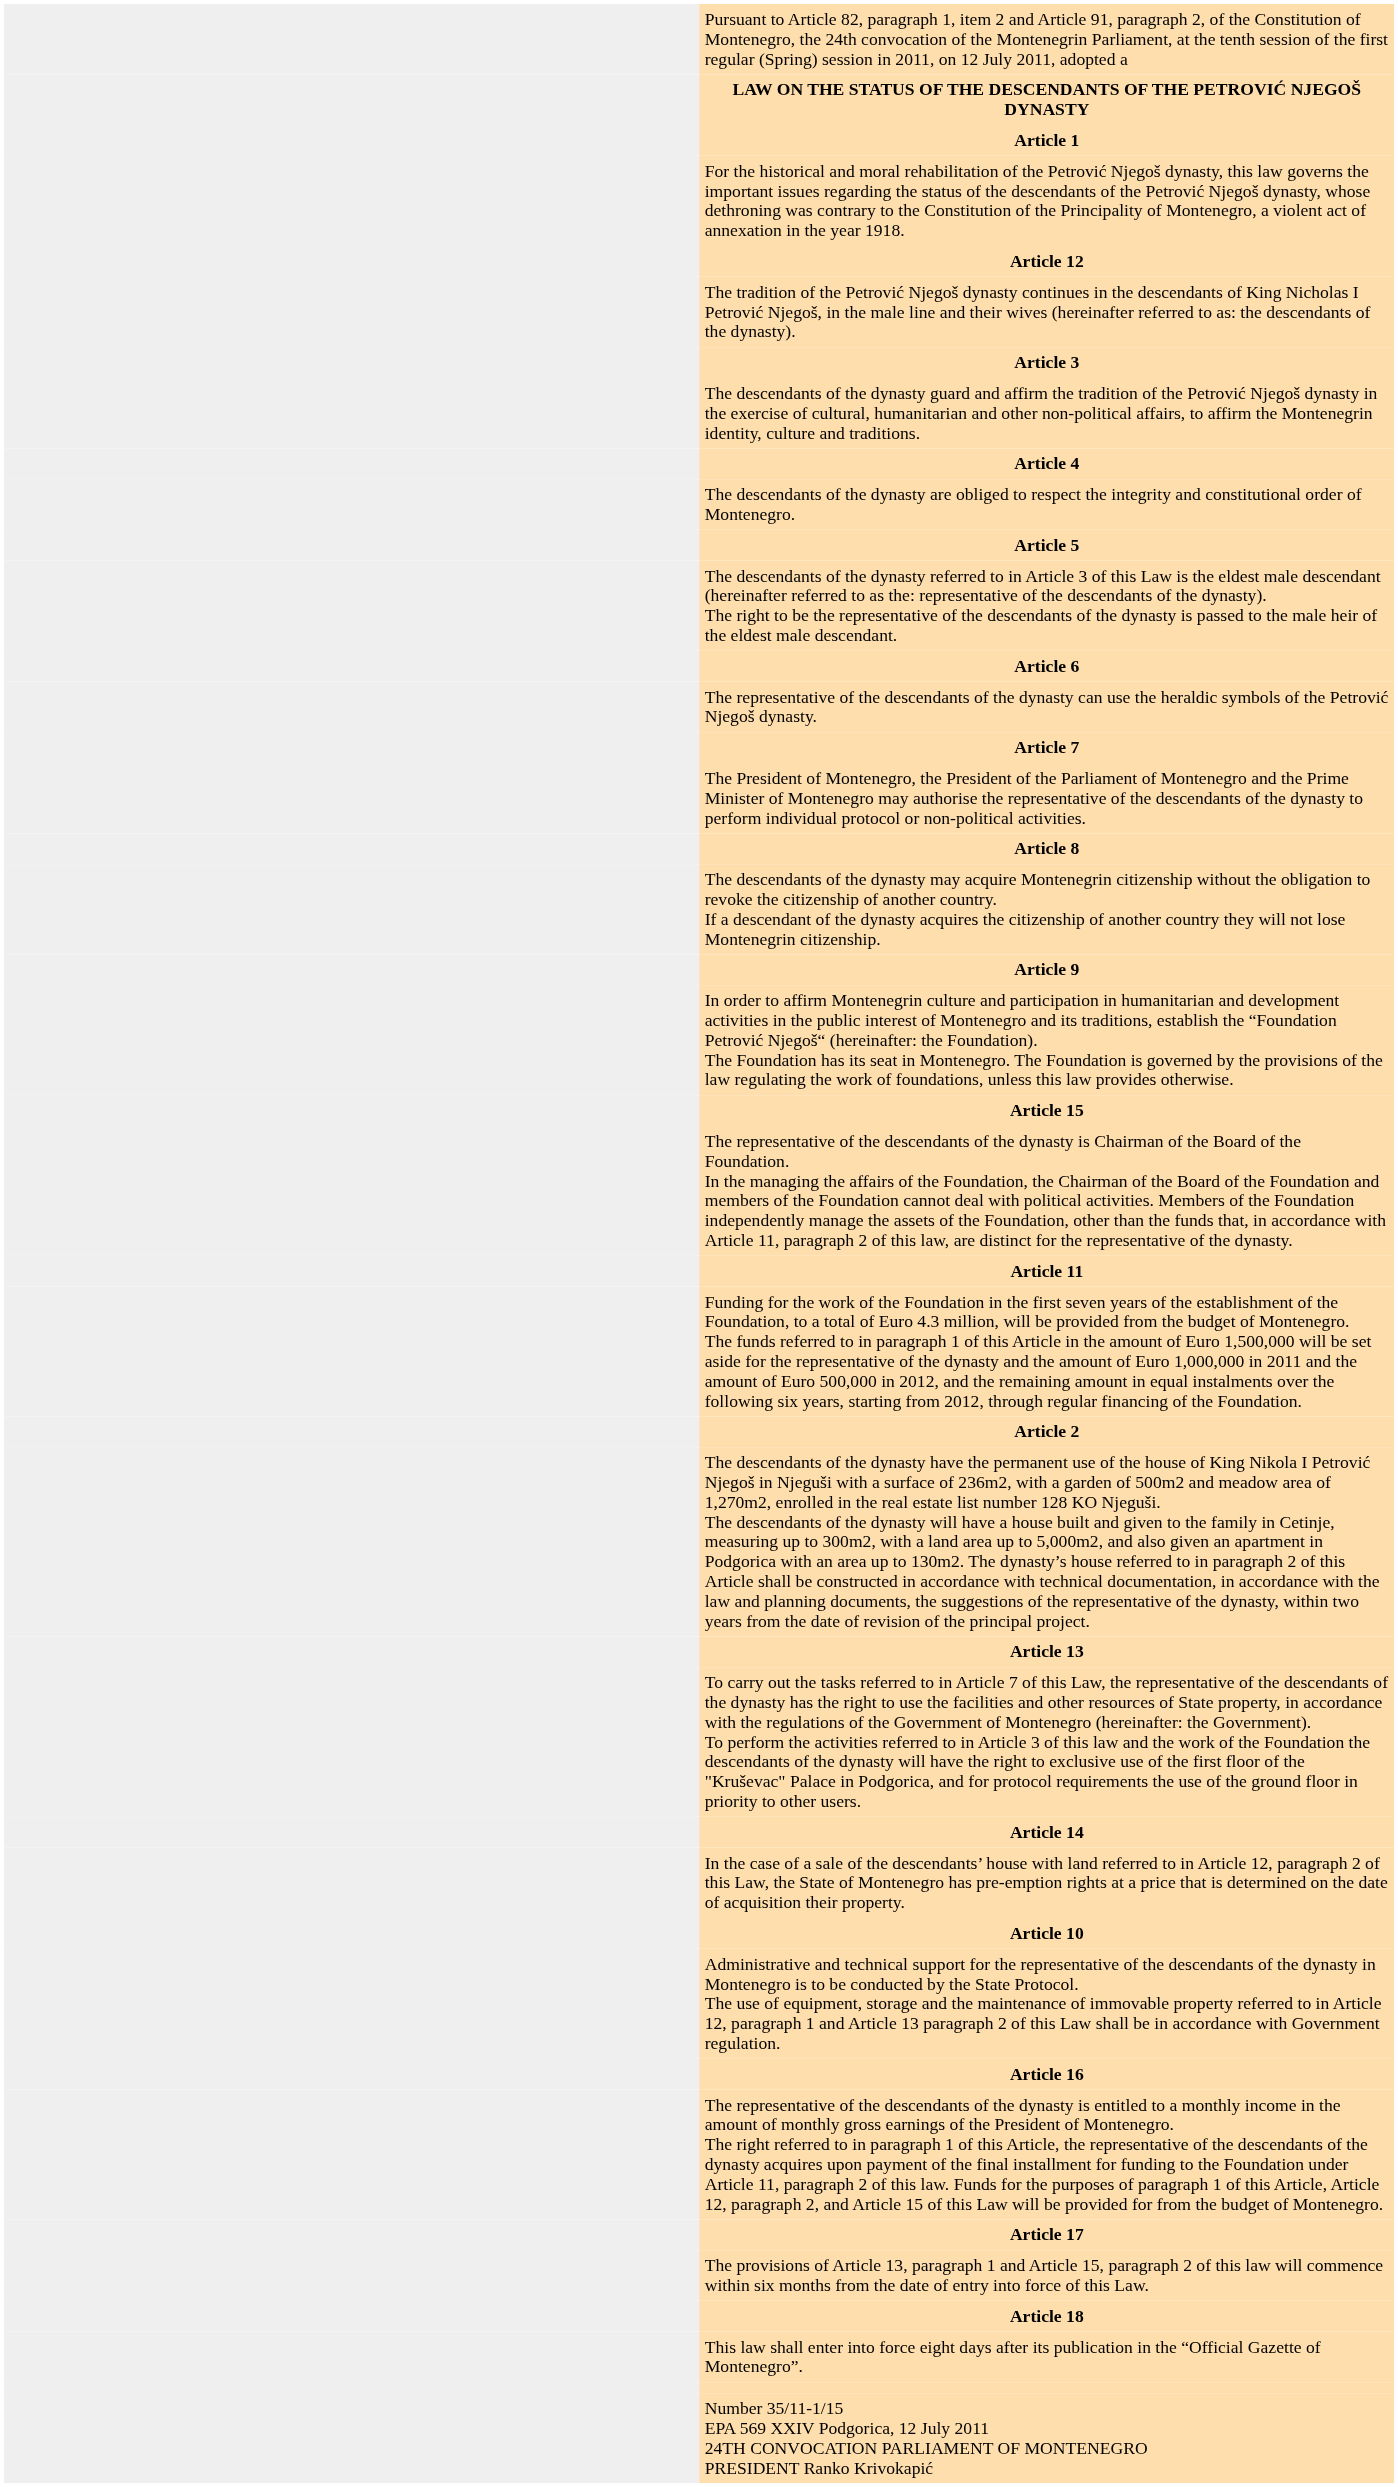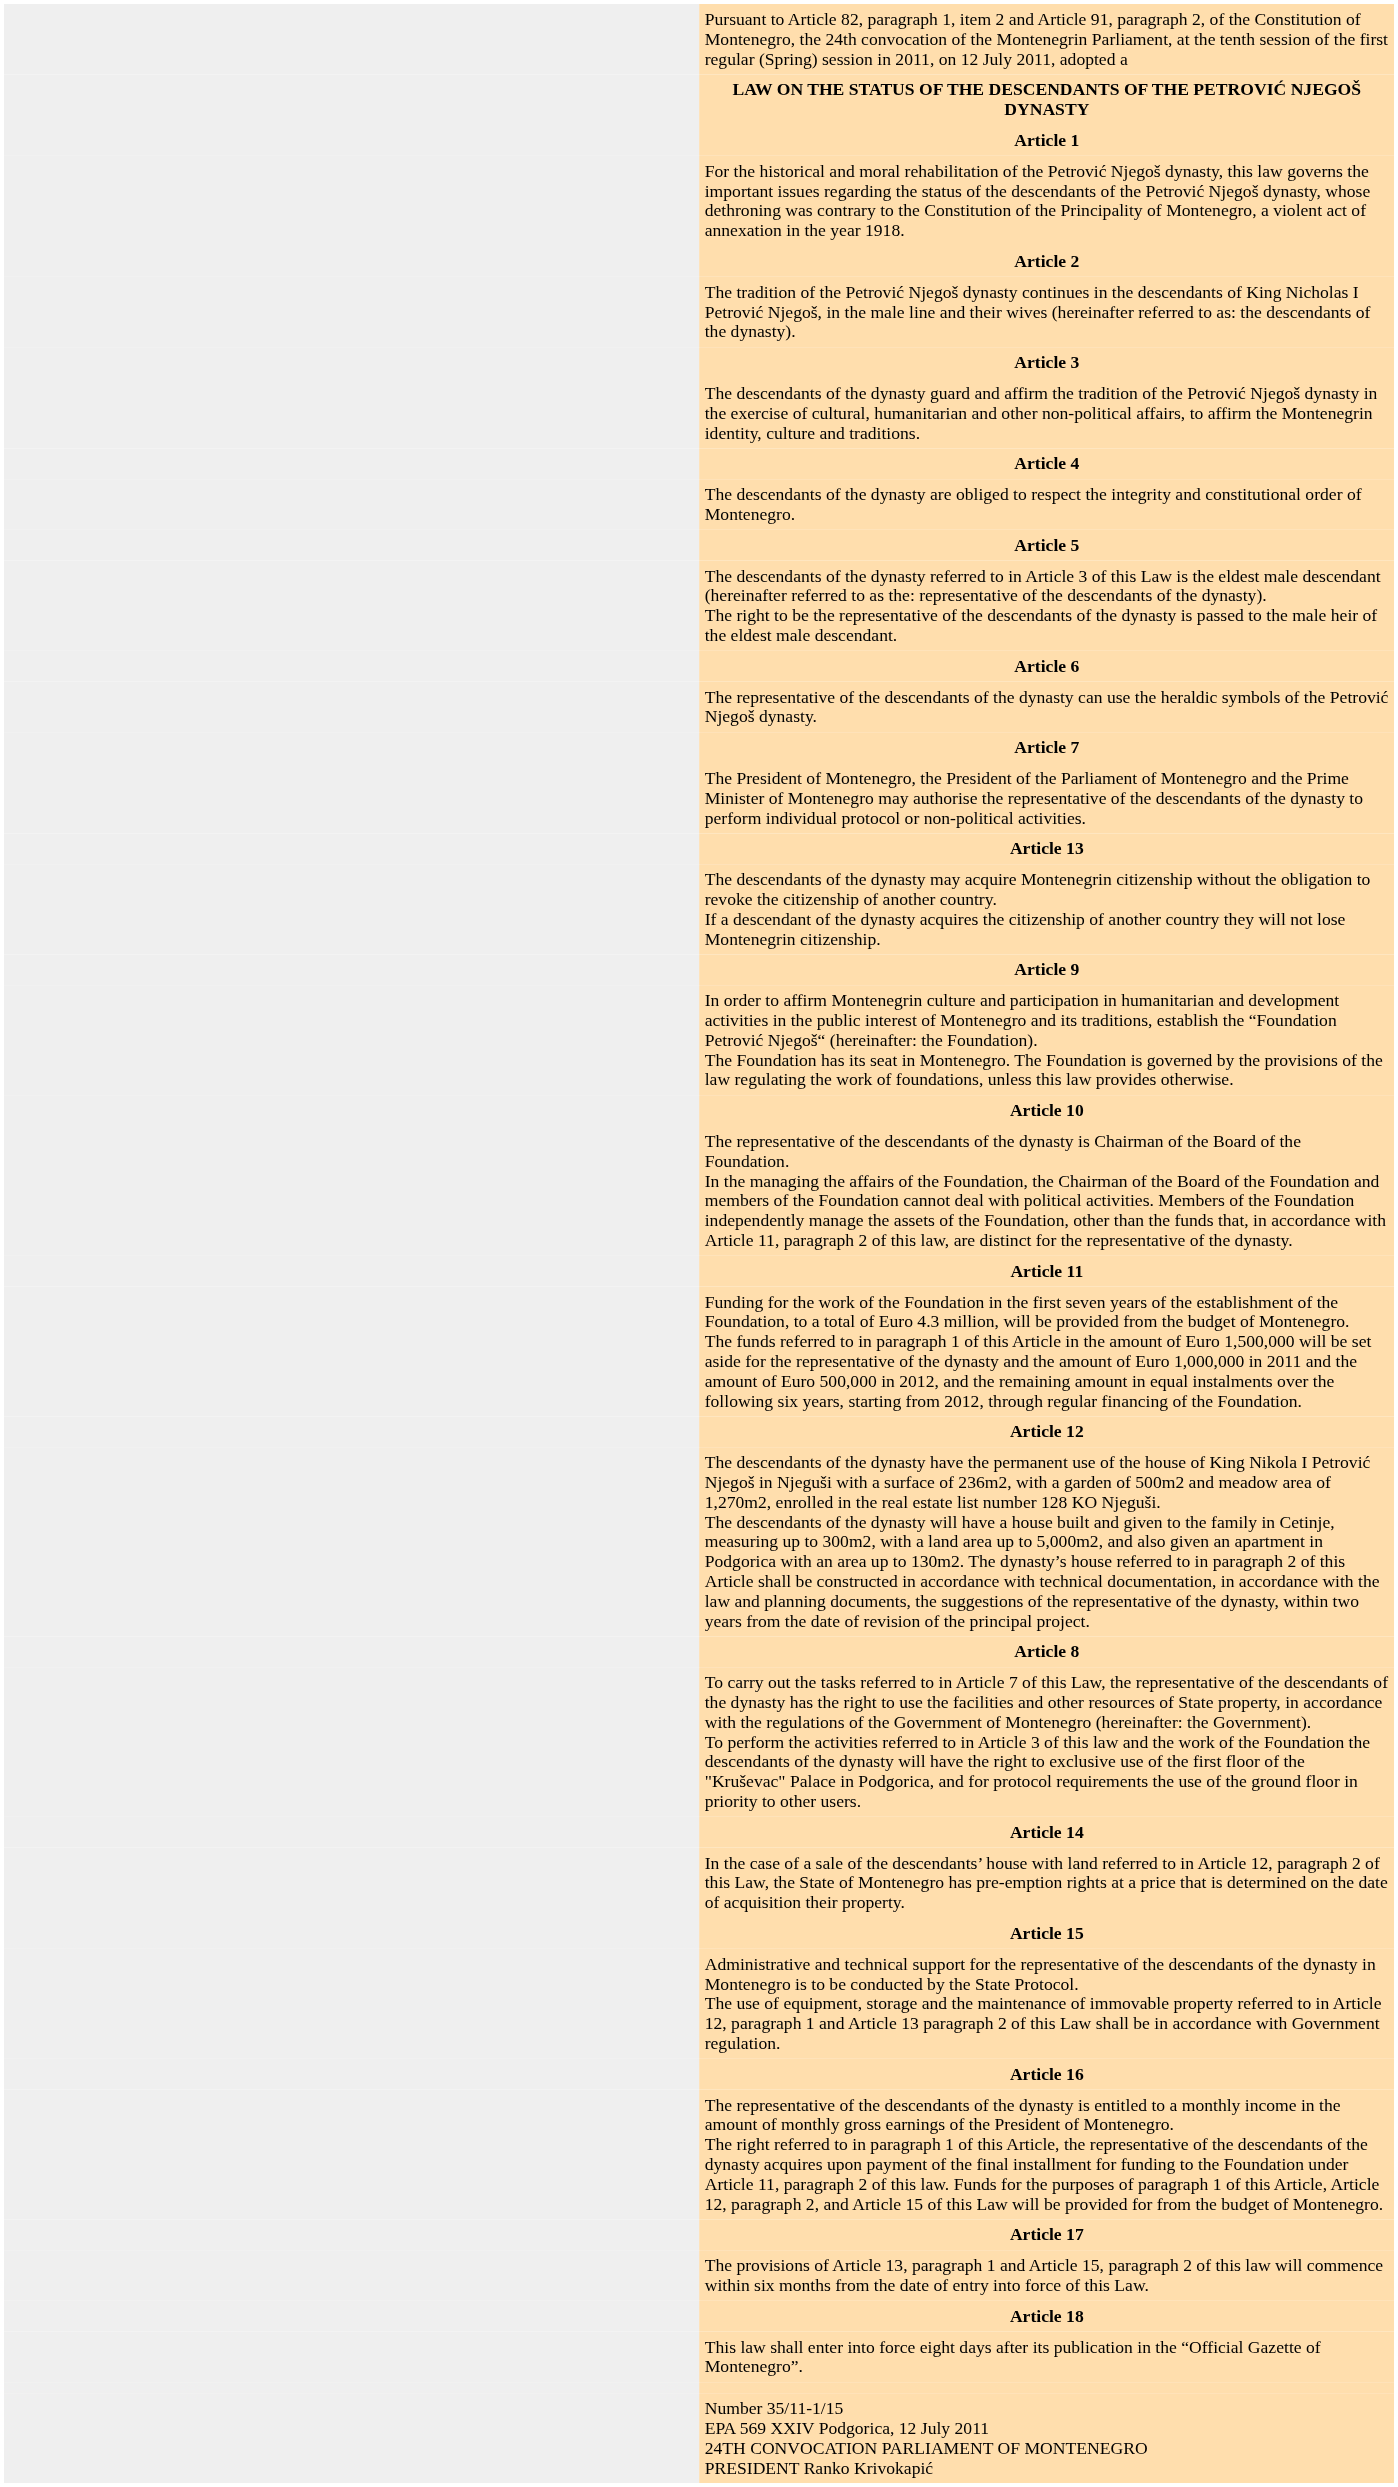rows swapped: (1047, 1431) <-> (1047, 261)
rows swapped: (1047, 848) <-> (1047, 1651)
rows swapped: (1047, 1933) <-> (1047, 1110)
